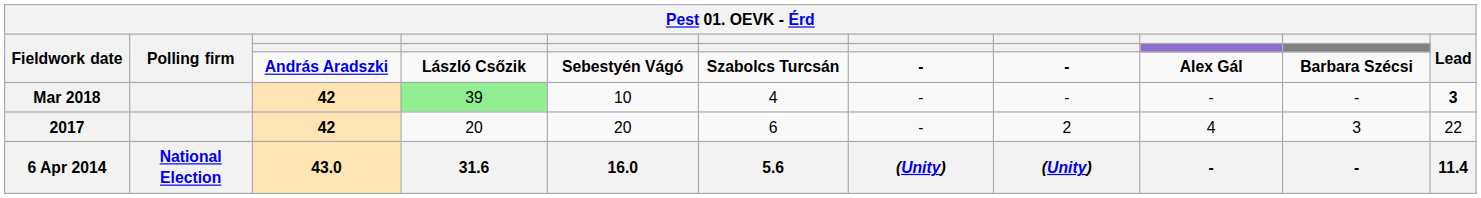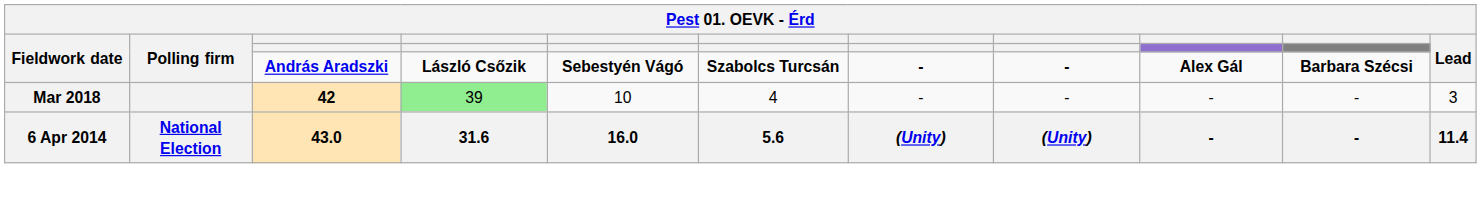(1453, 96) bold -> (1453, 97) normal
- row: (67, 127)
